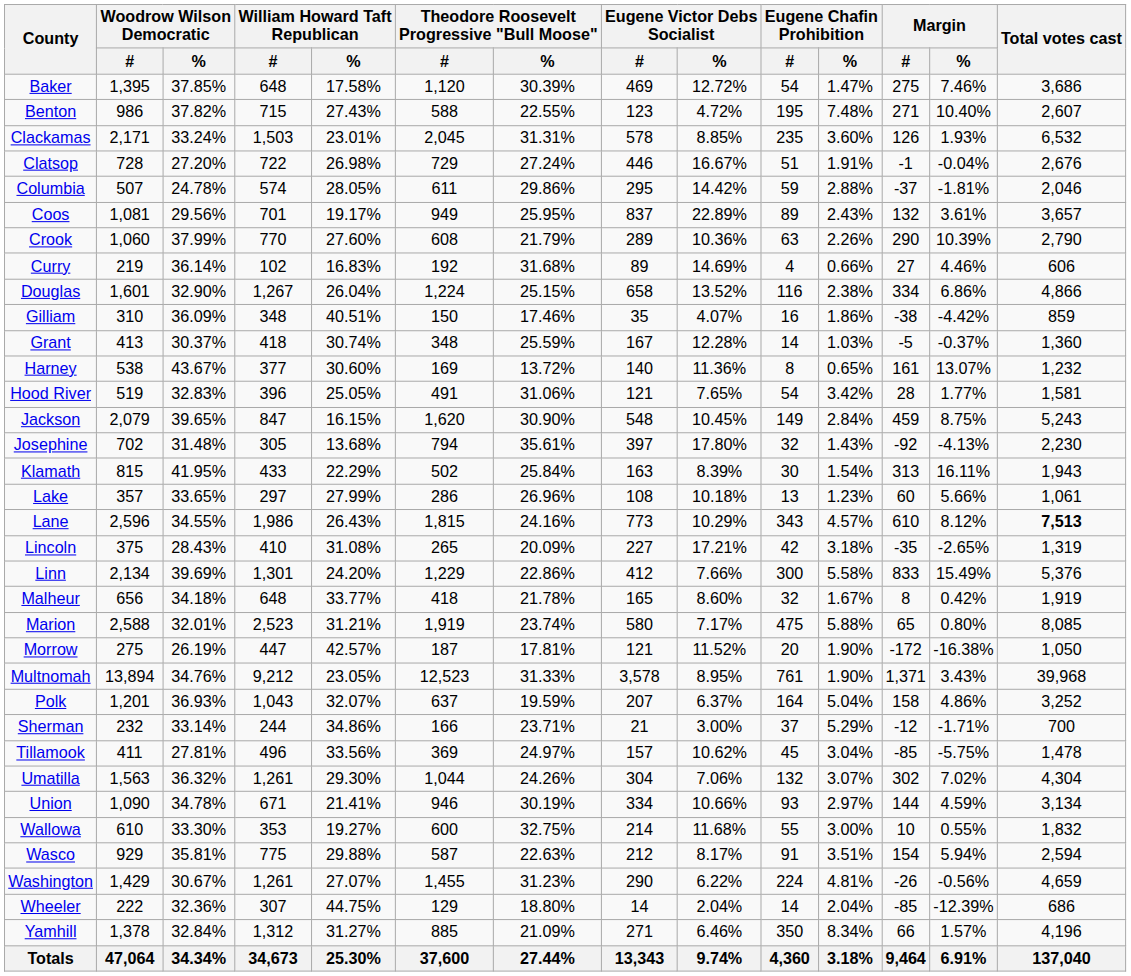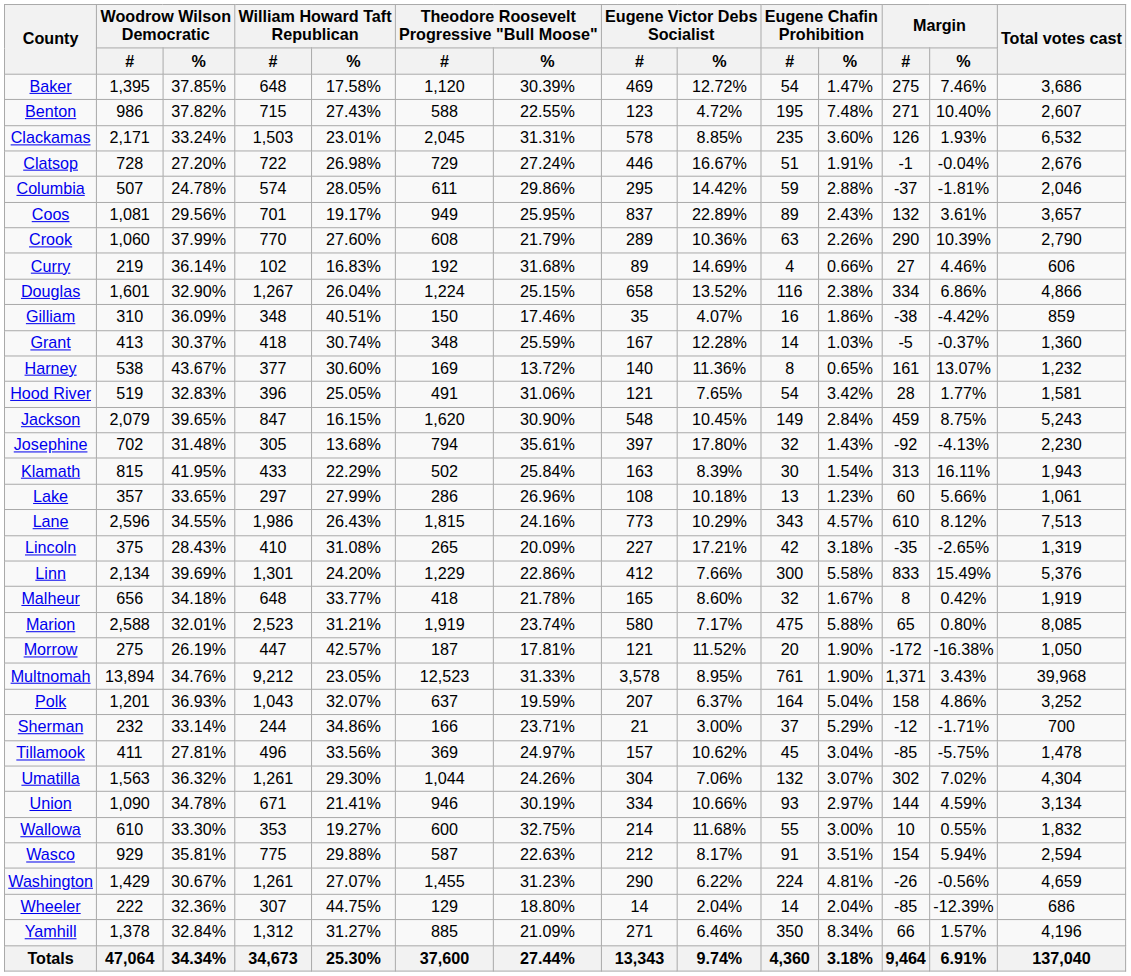(1061, 522) bold -> (1061, 522) normal
